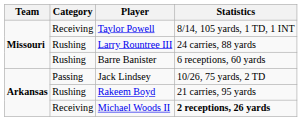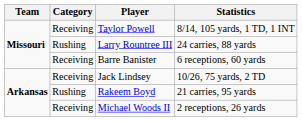(69, 60) Rushing -> (73, 60) Receiving
(68, 76) Passing -> (73, 76) Receiving
(224, 108) bold -> (221, 108) normal
